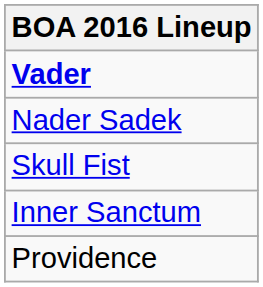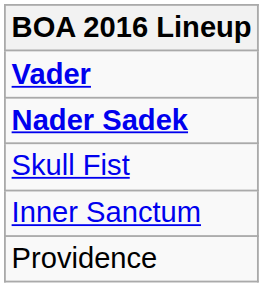(97, 119) normal -> (100, 119) bold
